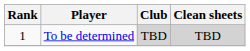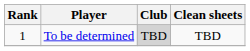(208, 35) lightgrey background -> (208, 35) no background
